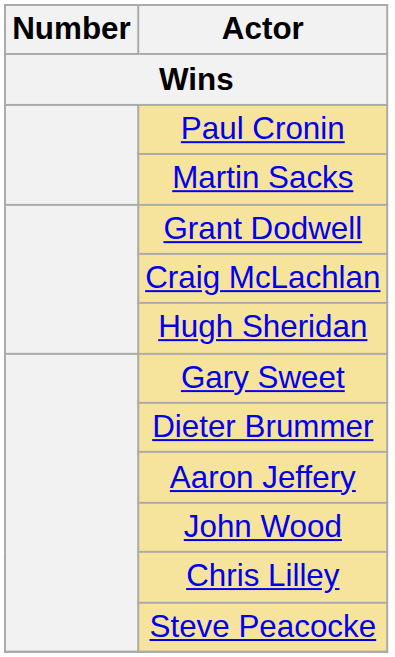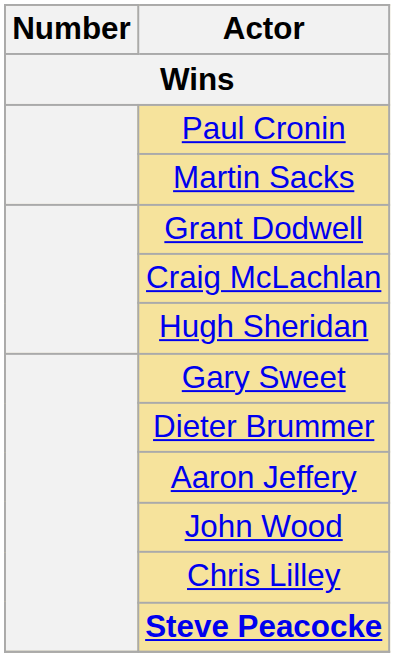(263, 626) normal -> (264, 626) bold
